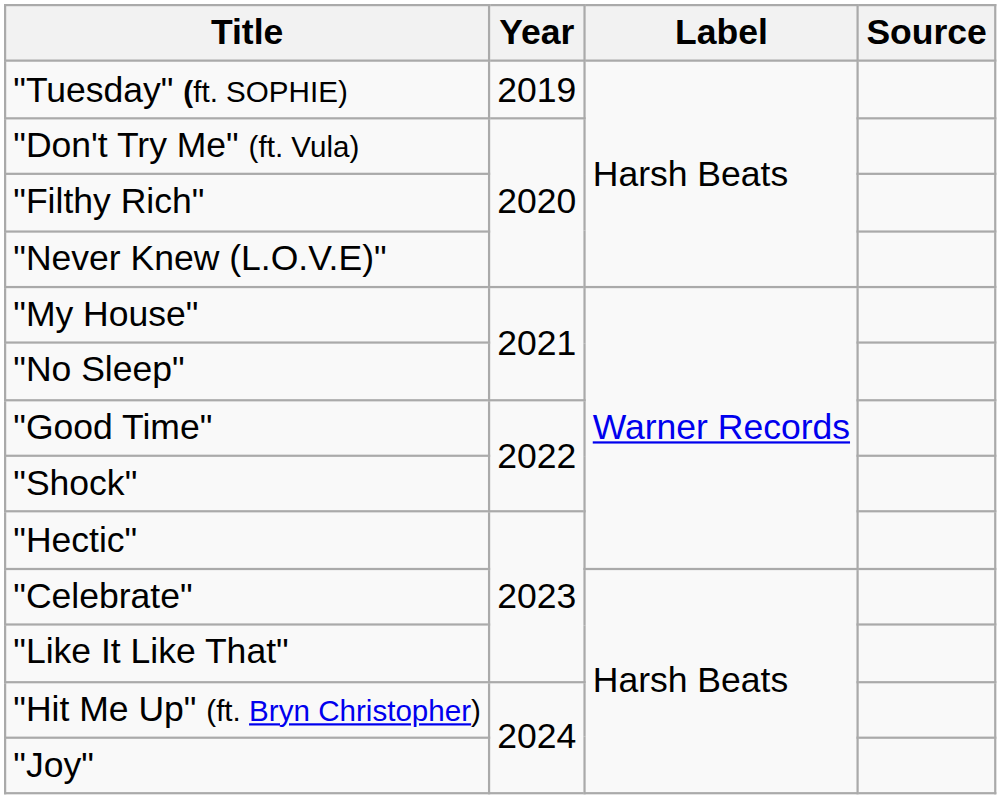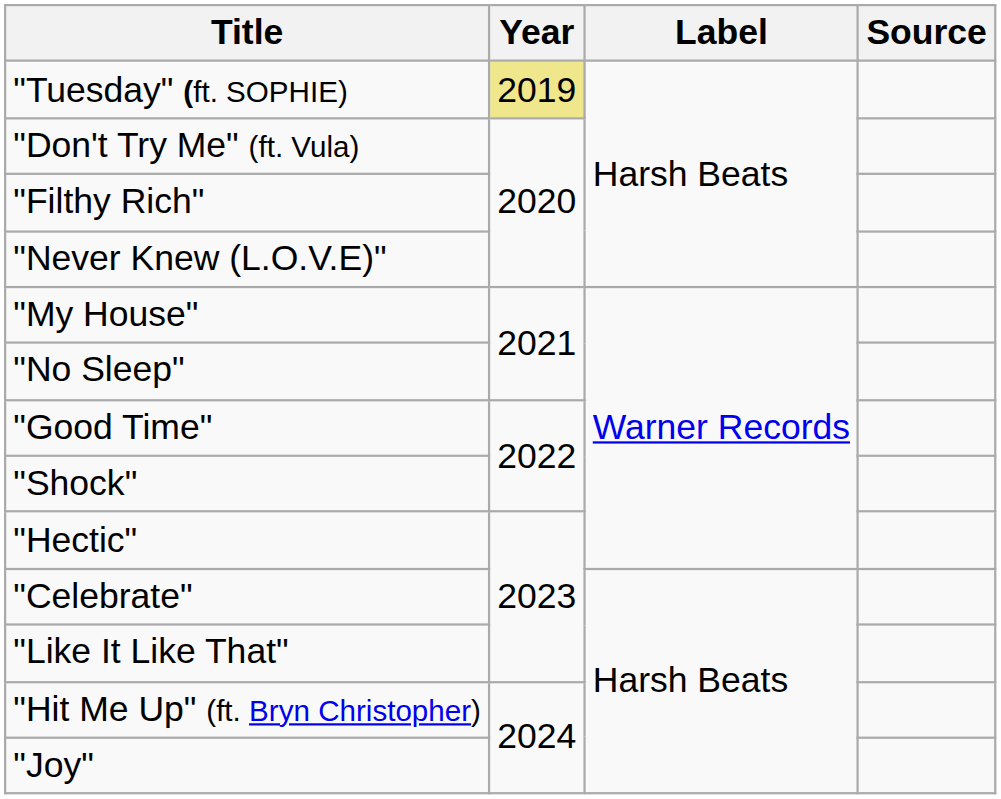(537, 88) no background -> (537, 88) khaki background
